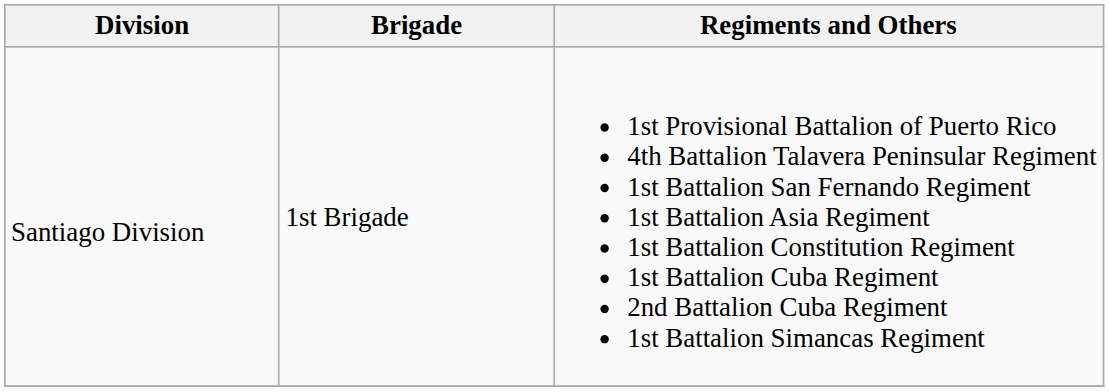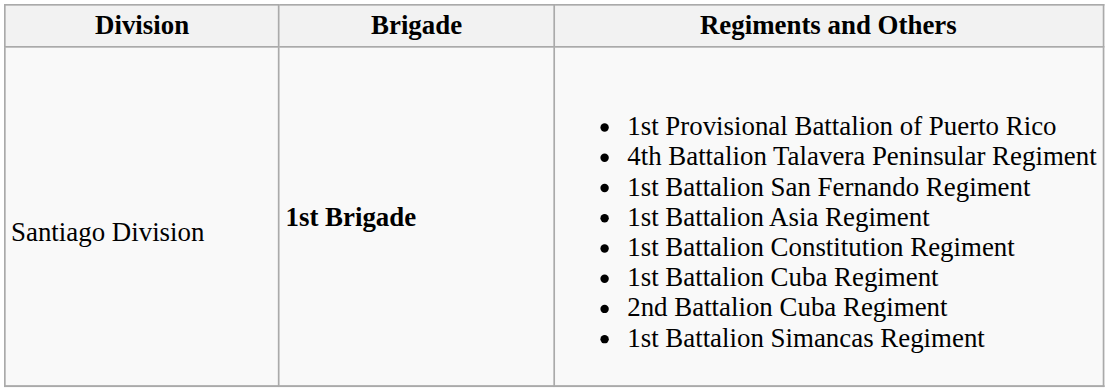(347, 216) normal -> (351, 216) bold
